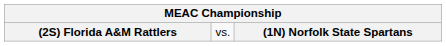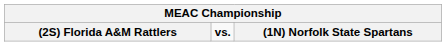(223, 31) normal -> (223, 31) bold
